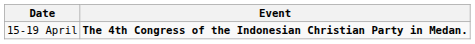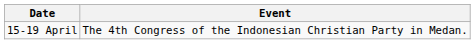(275, 30) bold -> (275, 30) normal
